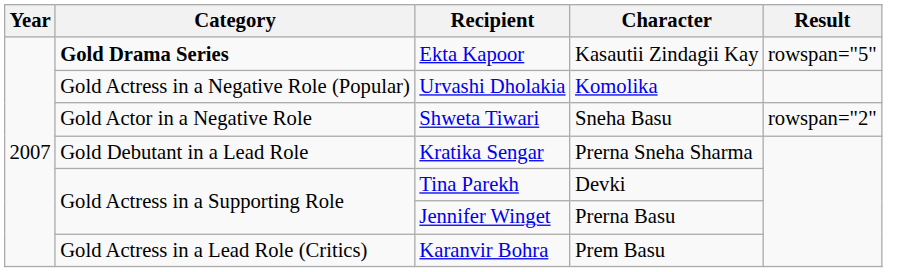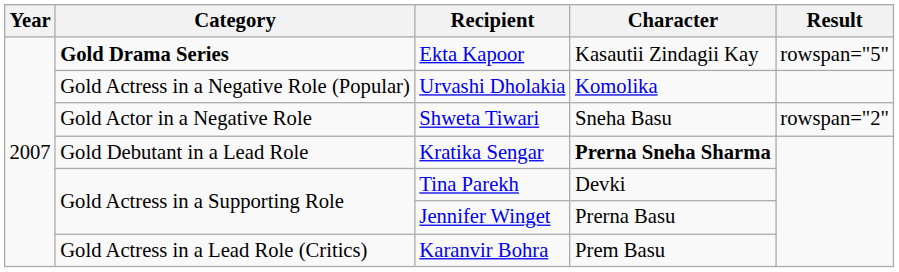(664, 151) normal -> (673, 151) bold
